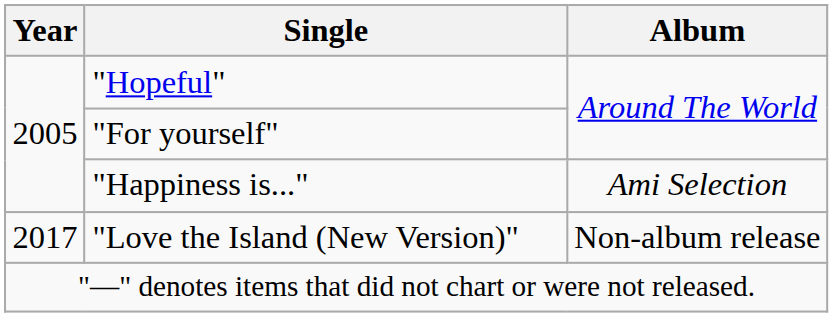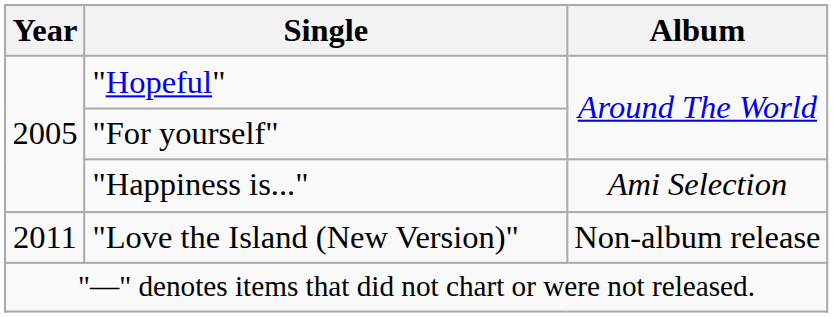(45, 236) 2017 -> (45, 236) 2011
